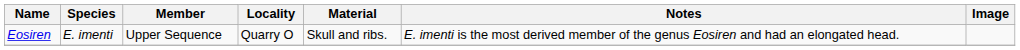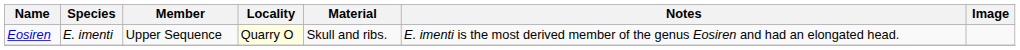(267, 34) no background -> (267, 34) lightyellow background
